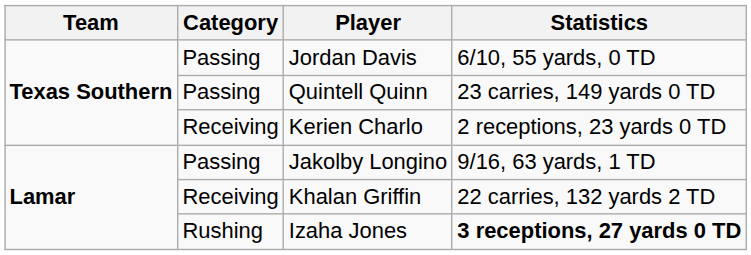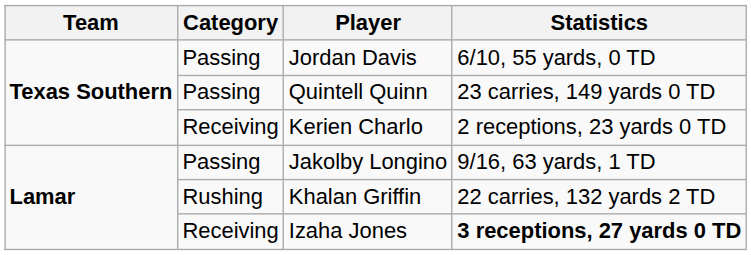(231, 196) Receiving -> (223, 196) Rushing
(223, 231) Rushing -> (231, 231) Receiving
